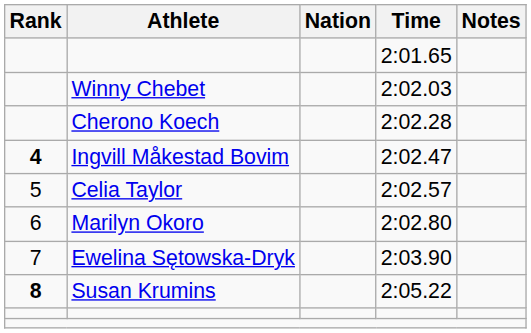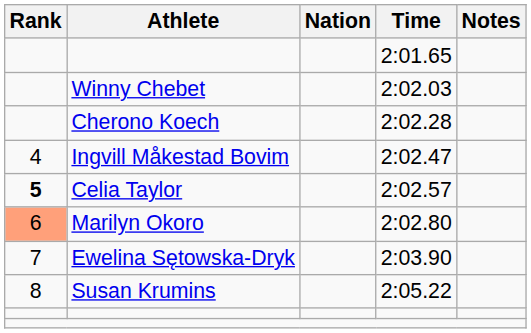(36, 156) bold -> (36, 156) normal
(36, 190) normal -> (36, 190) bold
(36, 223) no background -> (36, 223) lightsalmon background
(36, 291) bold -> (36, 291) normal
